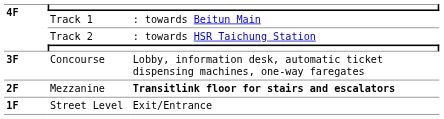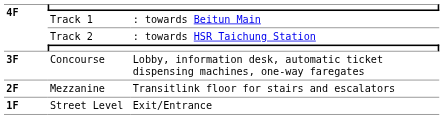(264, 89) bold -> (264, 89) normal
